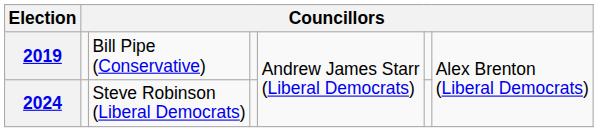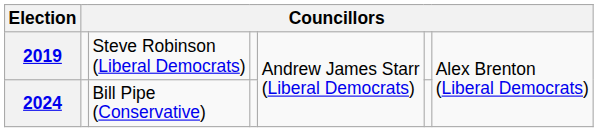(149, 55) Bill Pipe (Conservative) -> (169, 55) Steve Robinson (Liberal Democrats)
(169, 103) Steve Robinson (Liberal Democrats) -> (149, 103) Bill Pipe (Conservative)
